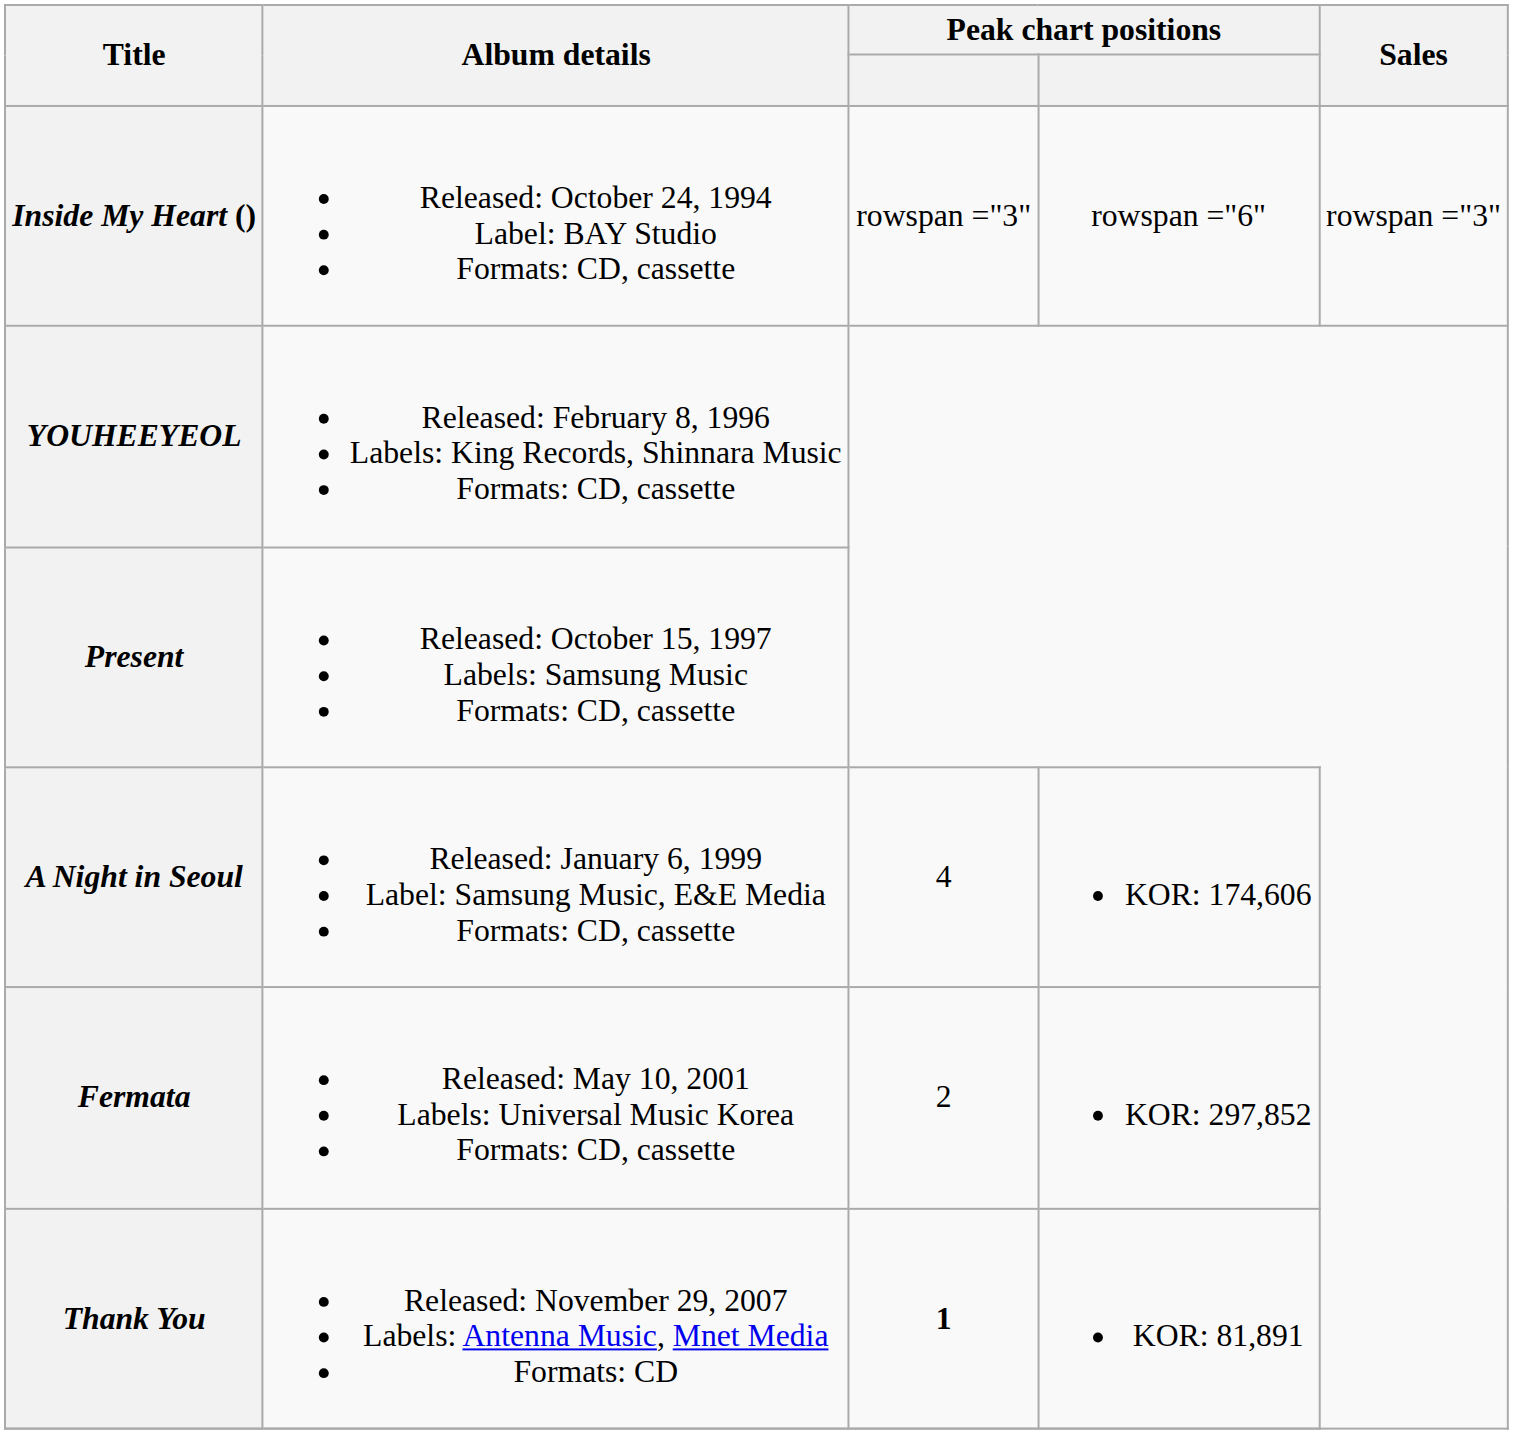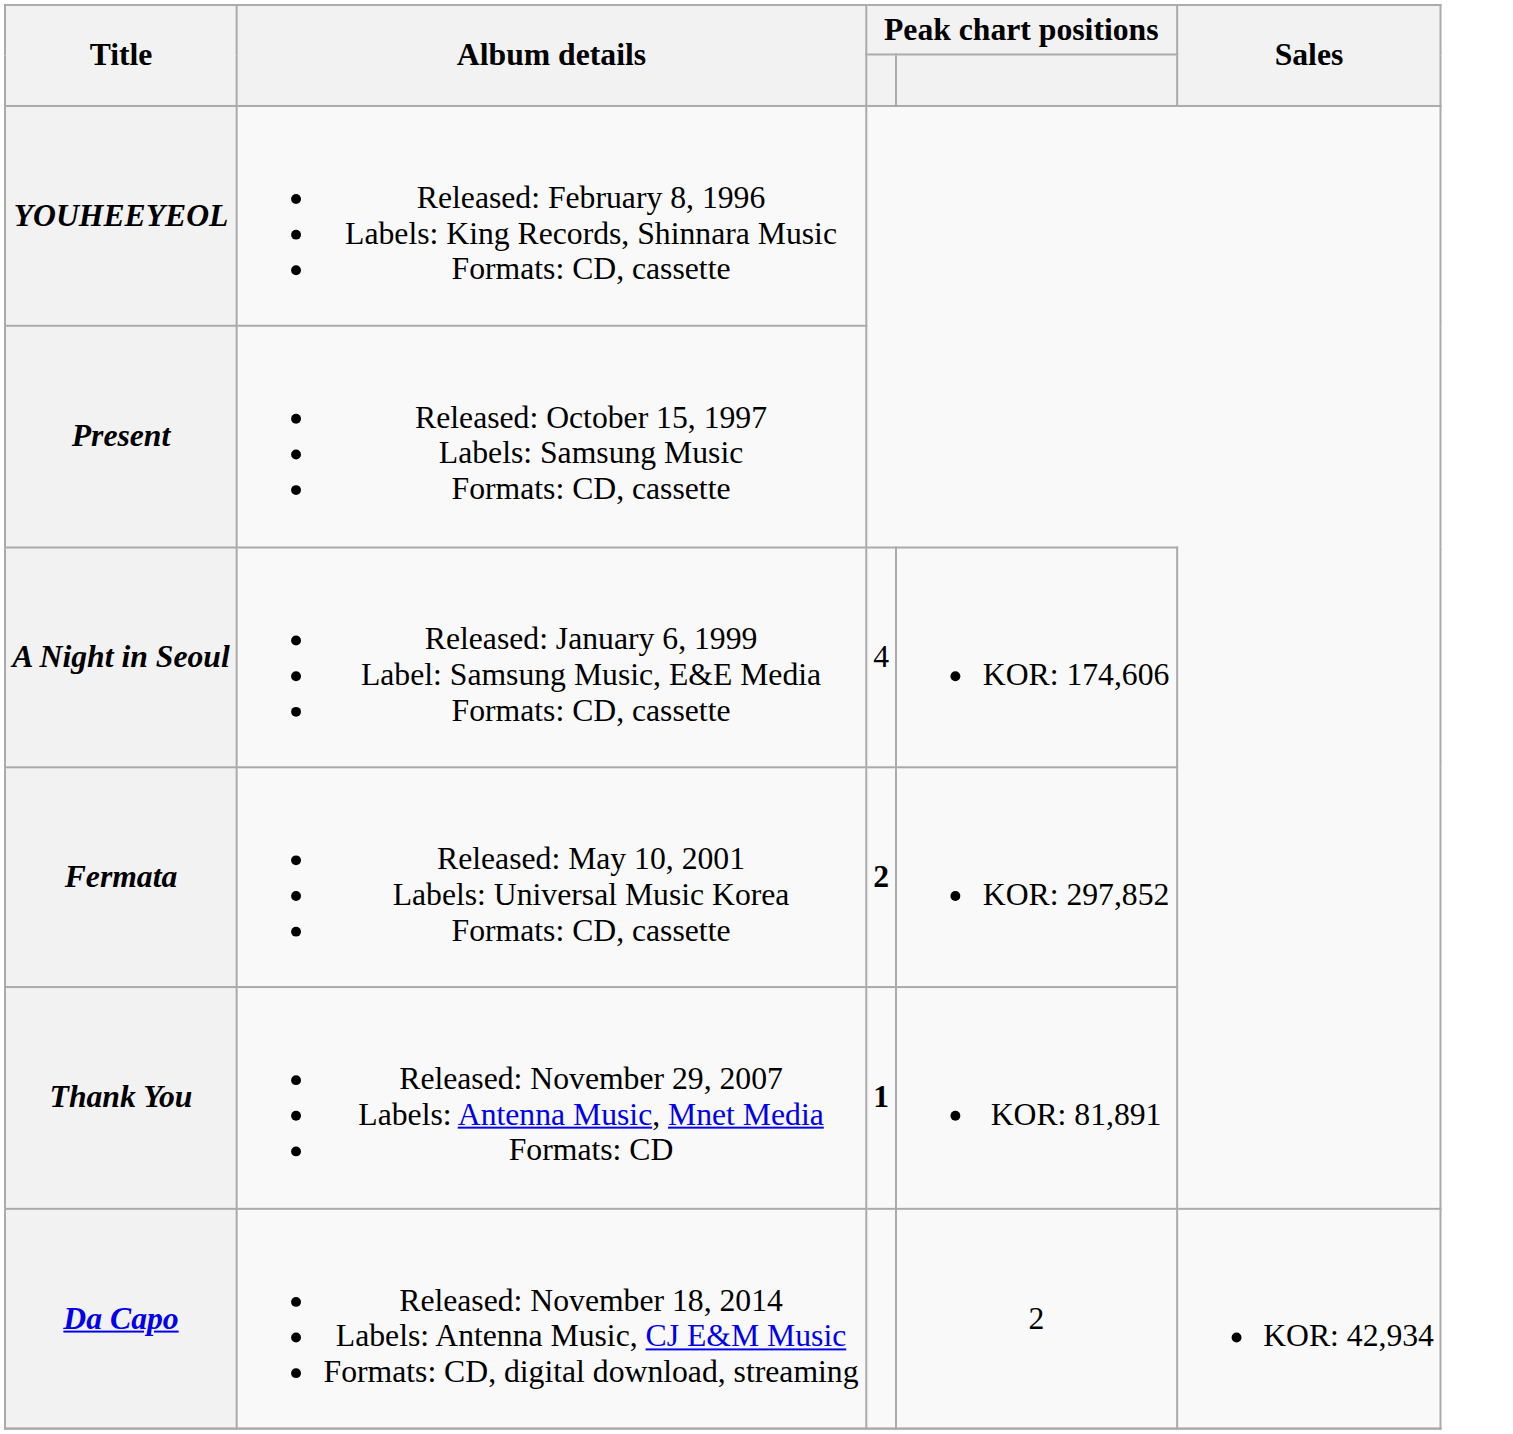- row: (134, 215)
(944, 1097) normal -> (881, 876) bold
+ row: (121, 1317)
